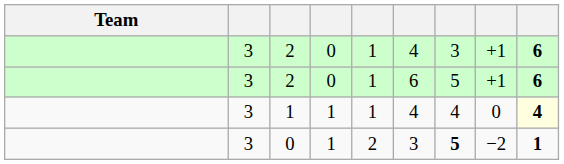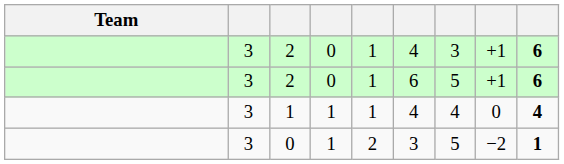(537, 112) lightyellow background -> (537, 112) no background
(455, 143) bold -> (455, 143) normal
